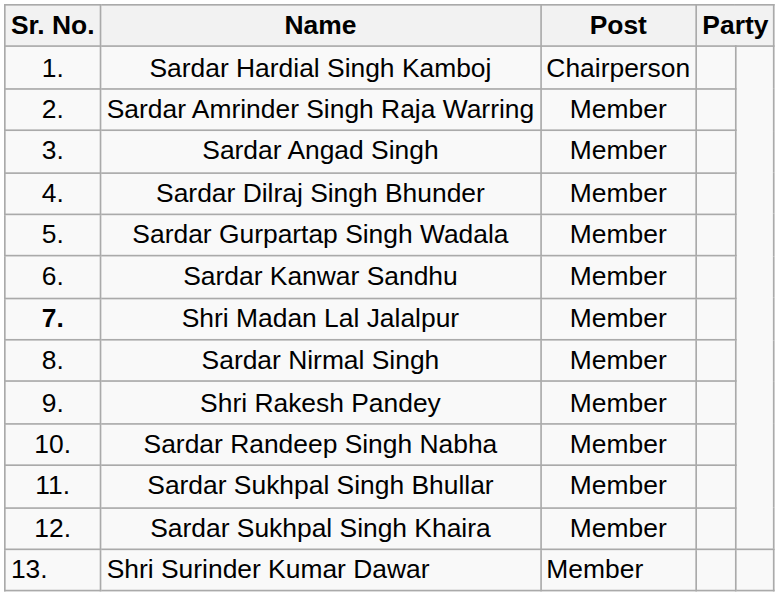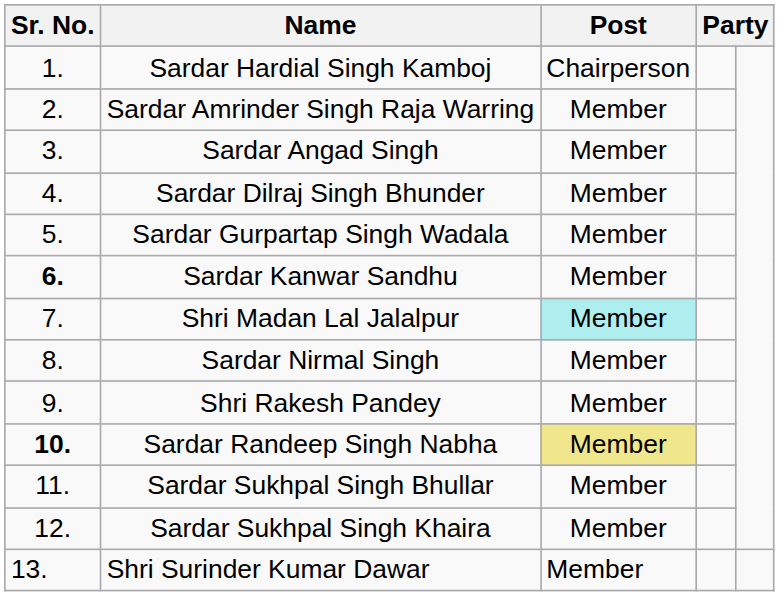(53, 276) normal -> (53, 276) bold
(53, 318) bold -> (53, 318) normal
(618, 318) no background -> (618, 318) paleturquoise background
(53, 444) normal -> (53, 444) bold
(618, 444) no background -> (618, 444) khaki background
